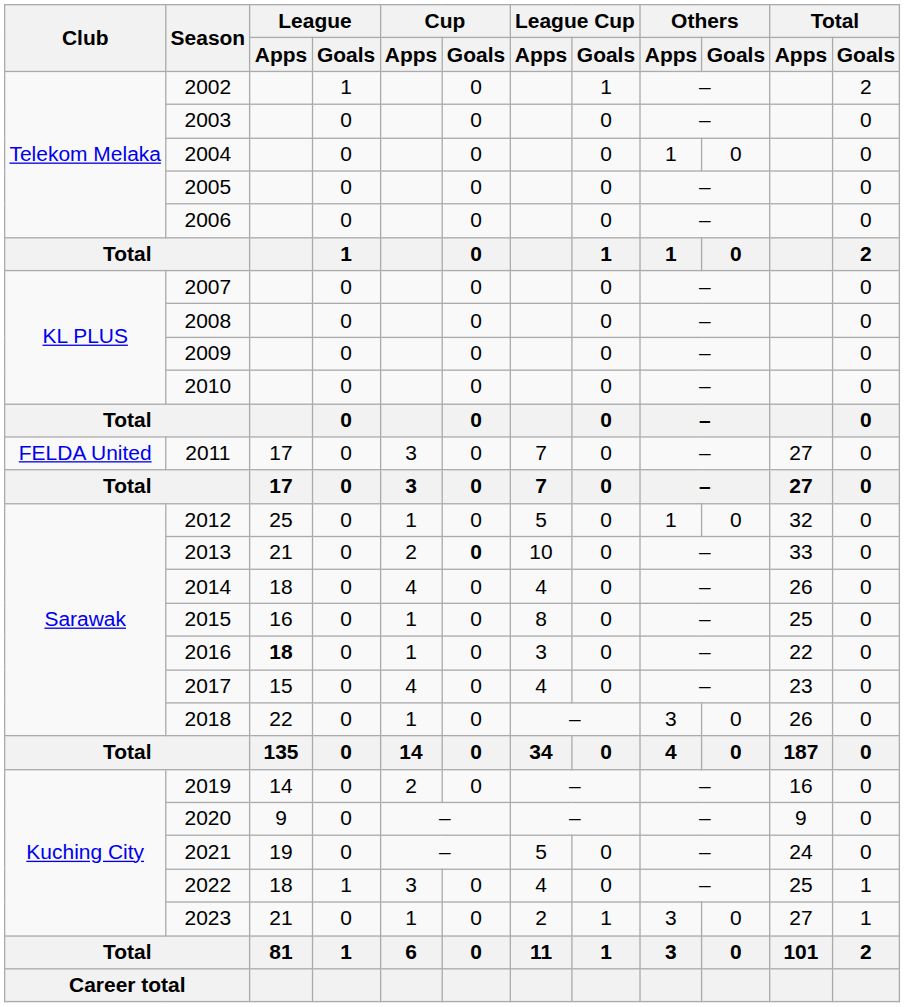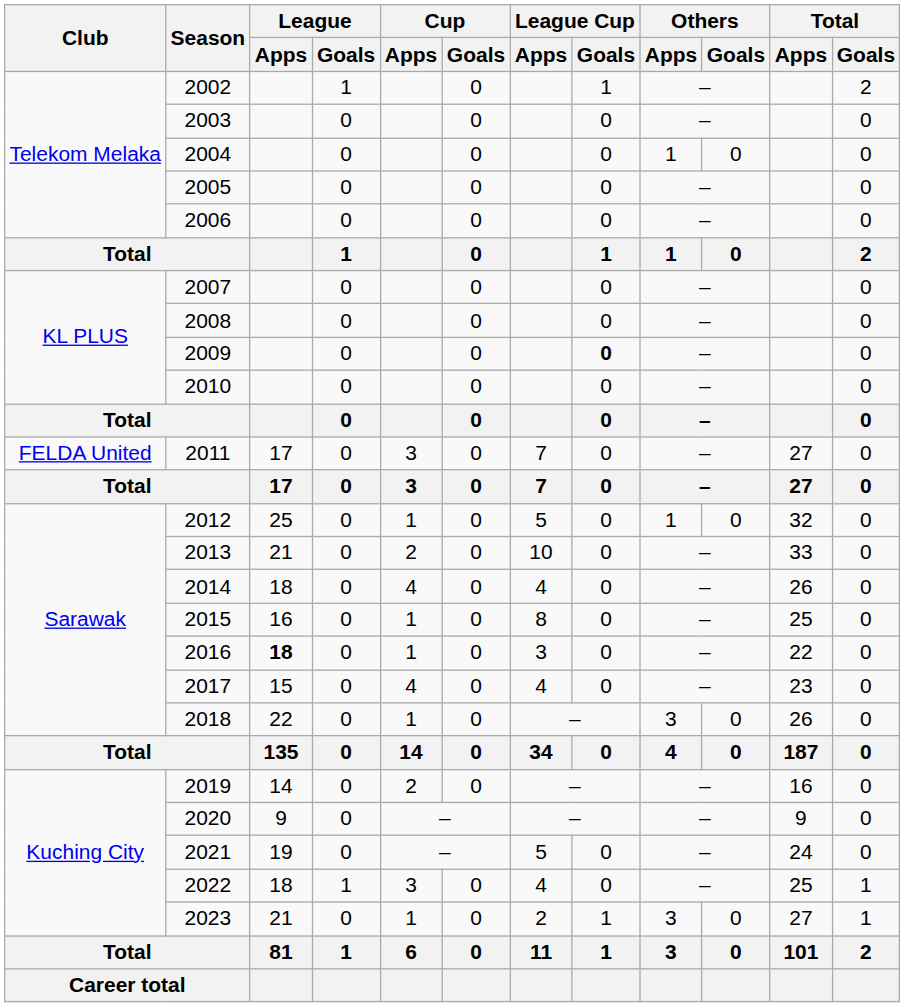(606, 353) normal -> (606, 353) bold
(476, 552) bold -> (476, 552) normal
